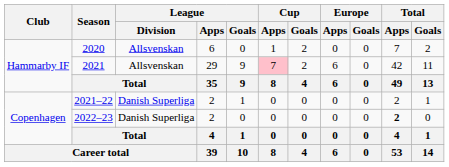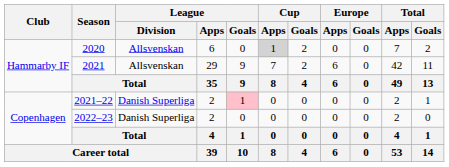(273, 48) no background -> (273, 48) lightgrey background
(273, 65) pink background -> (273, 65) no background
(243, 100) no background -> (243, 100) pink background
(397, 118) bold -> (397, 118) normal
